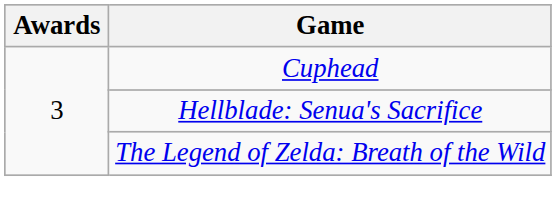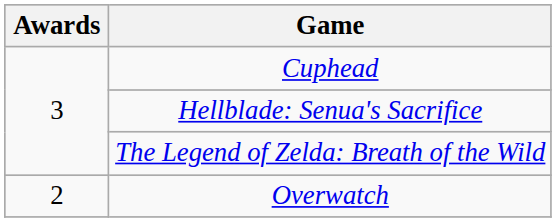+ row: (330, 195)
